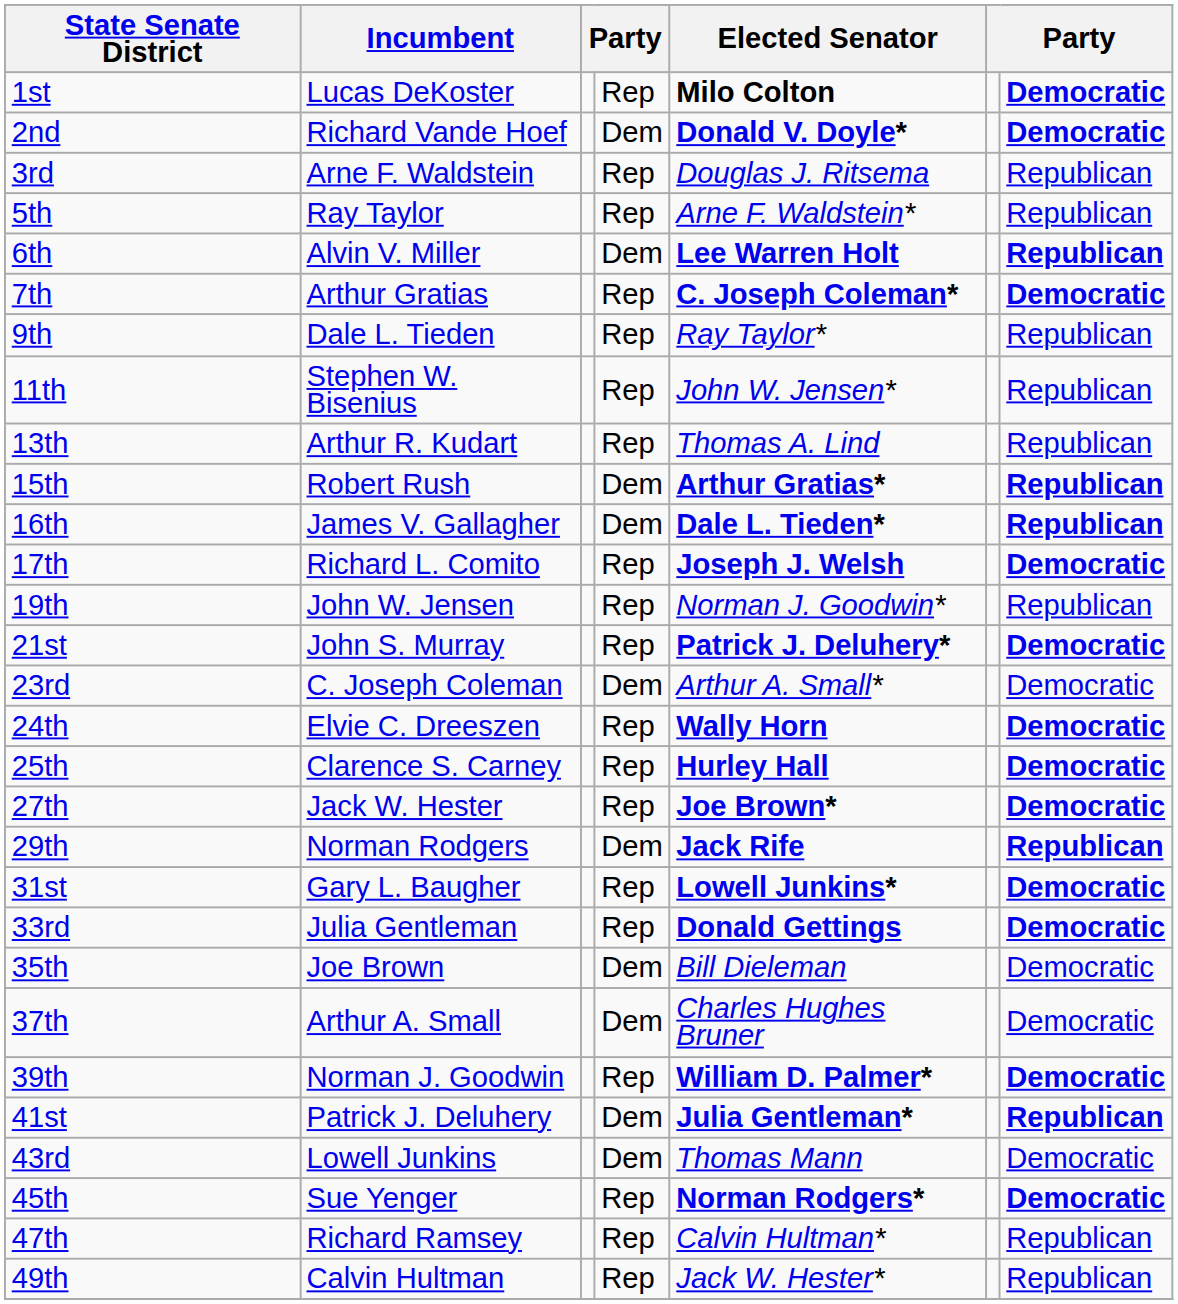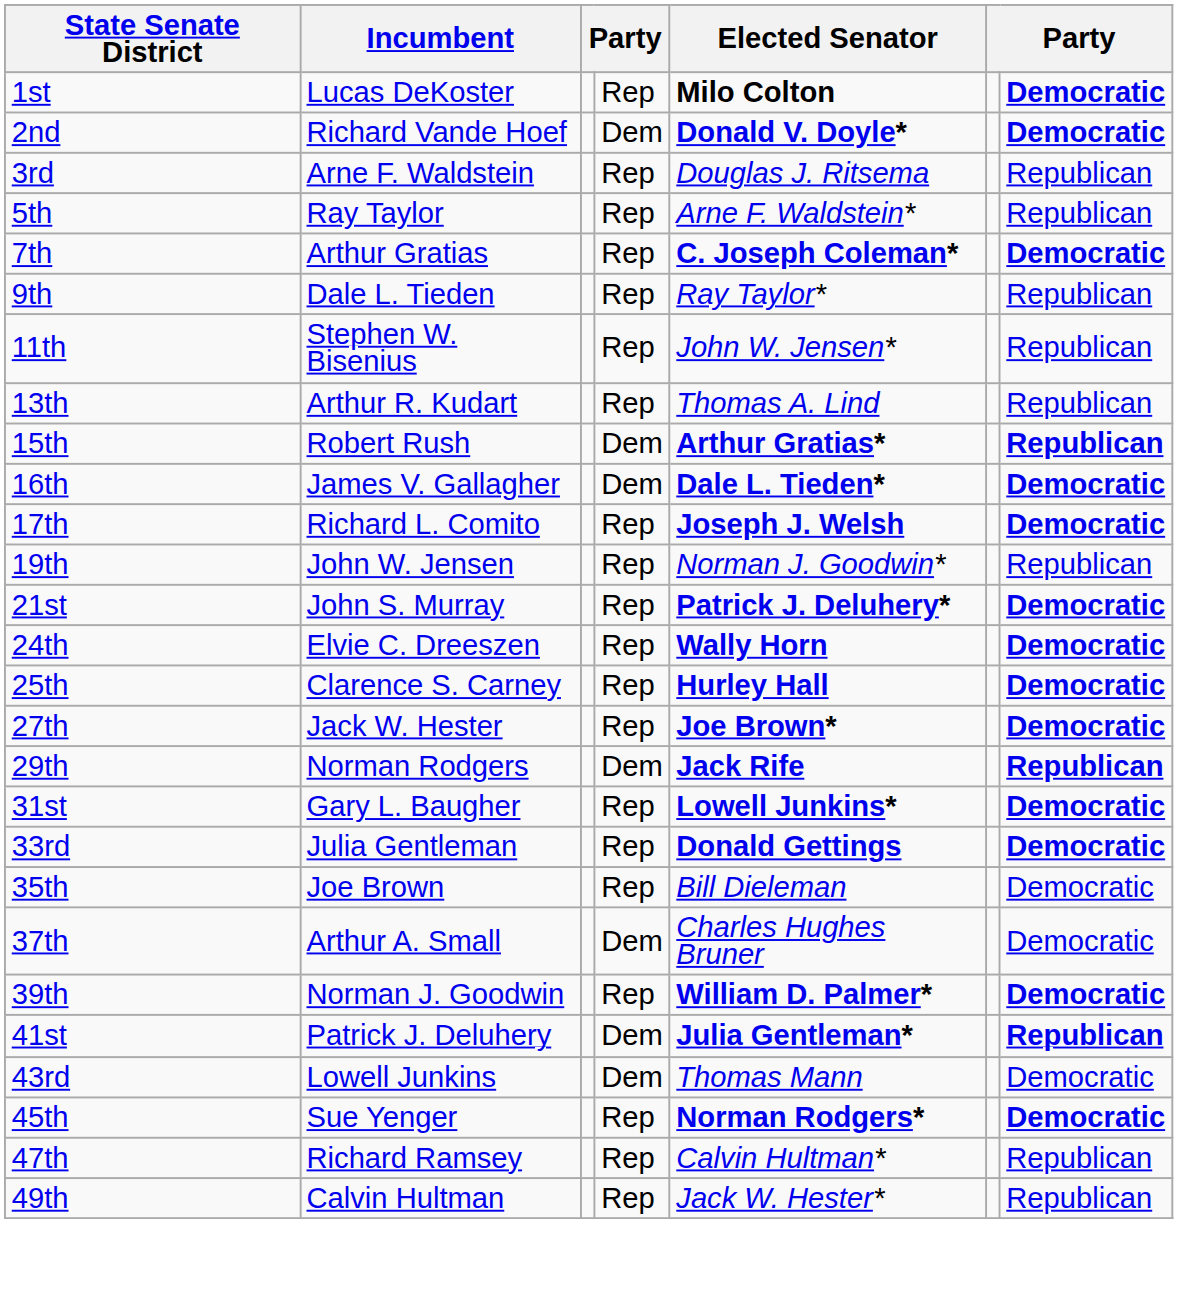- row: (32, 253)
(1085, 523) Republican -> (1086, 483) Democratic
- row: (41, 685)
(632, 968) Dem -> (628, 887) Rep
